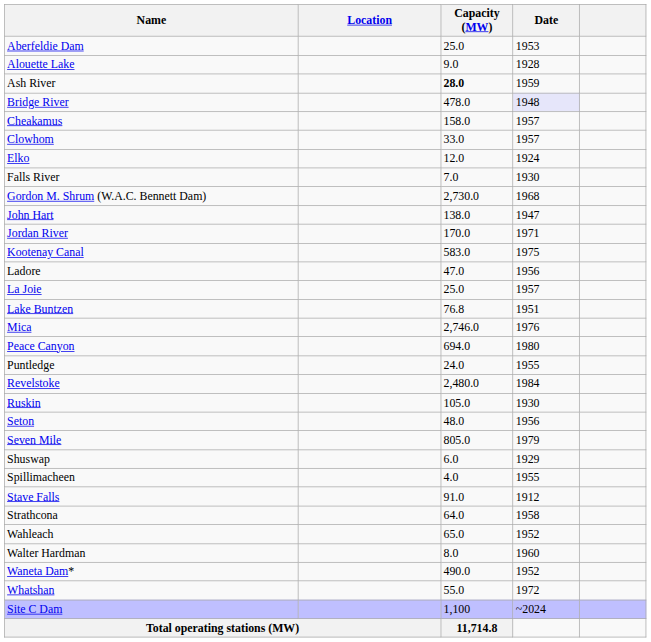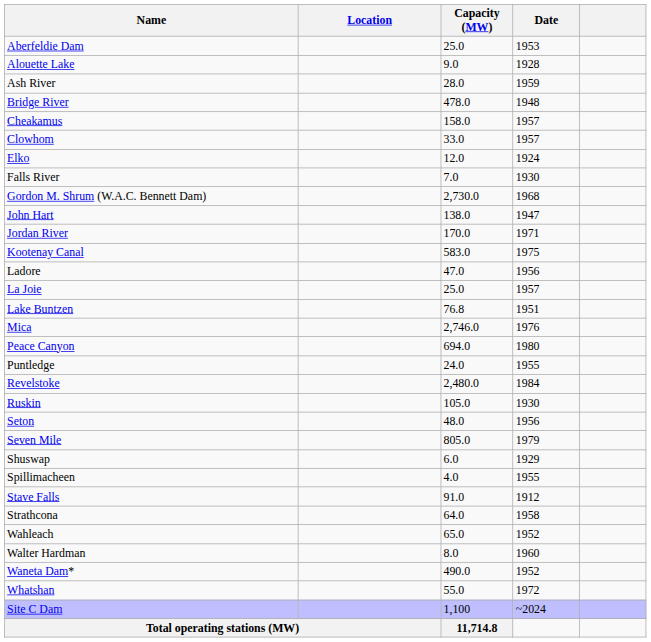(454, 83) bold -> (454, 83) normal
(528, 102) lavender background -> (528, 102) no background
